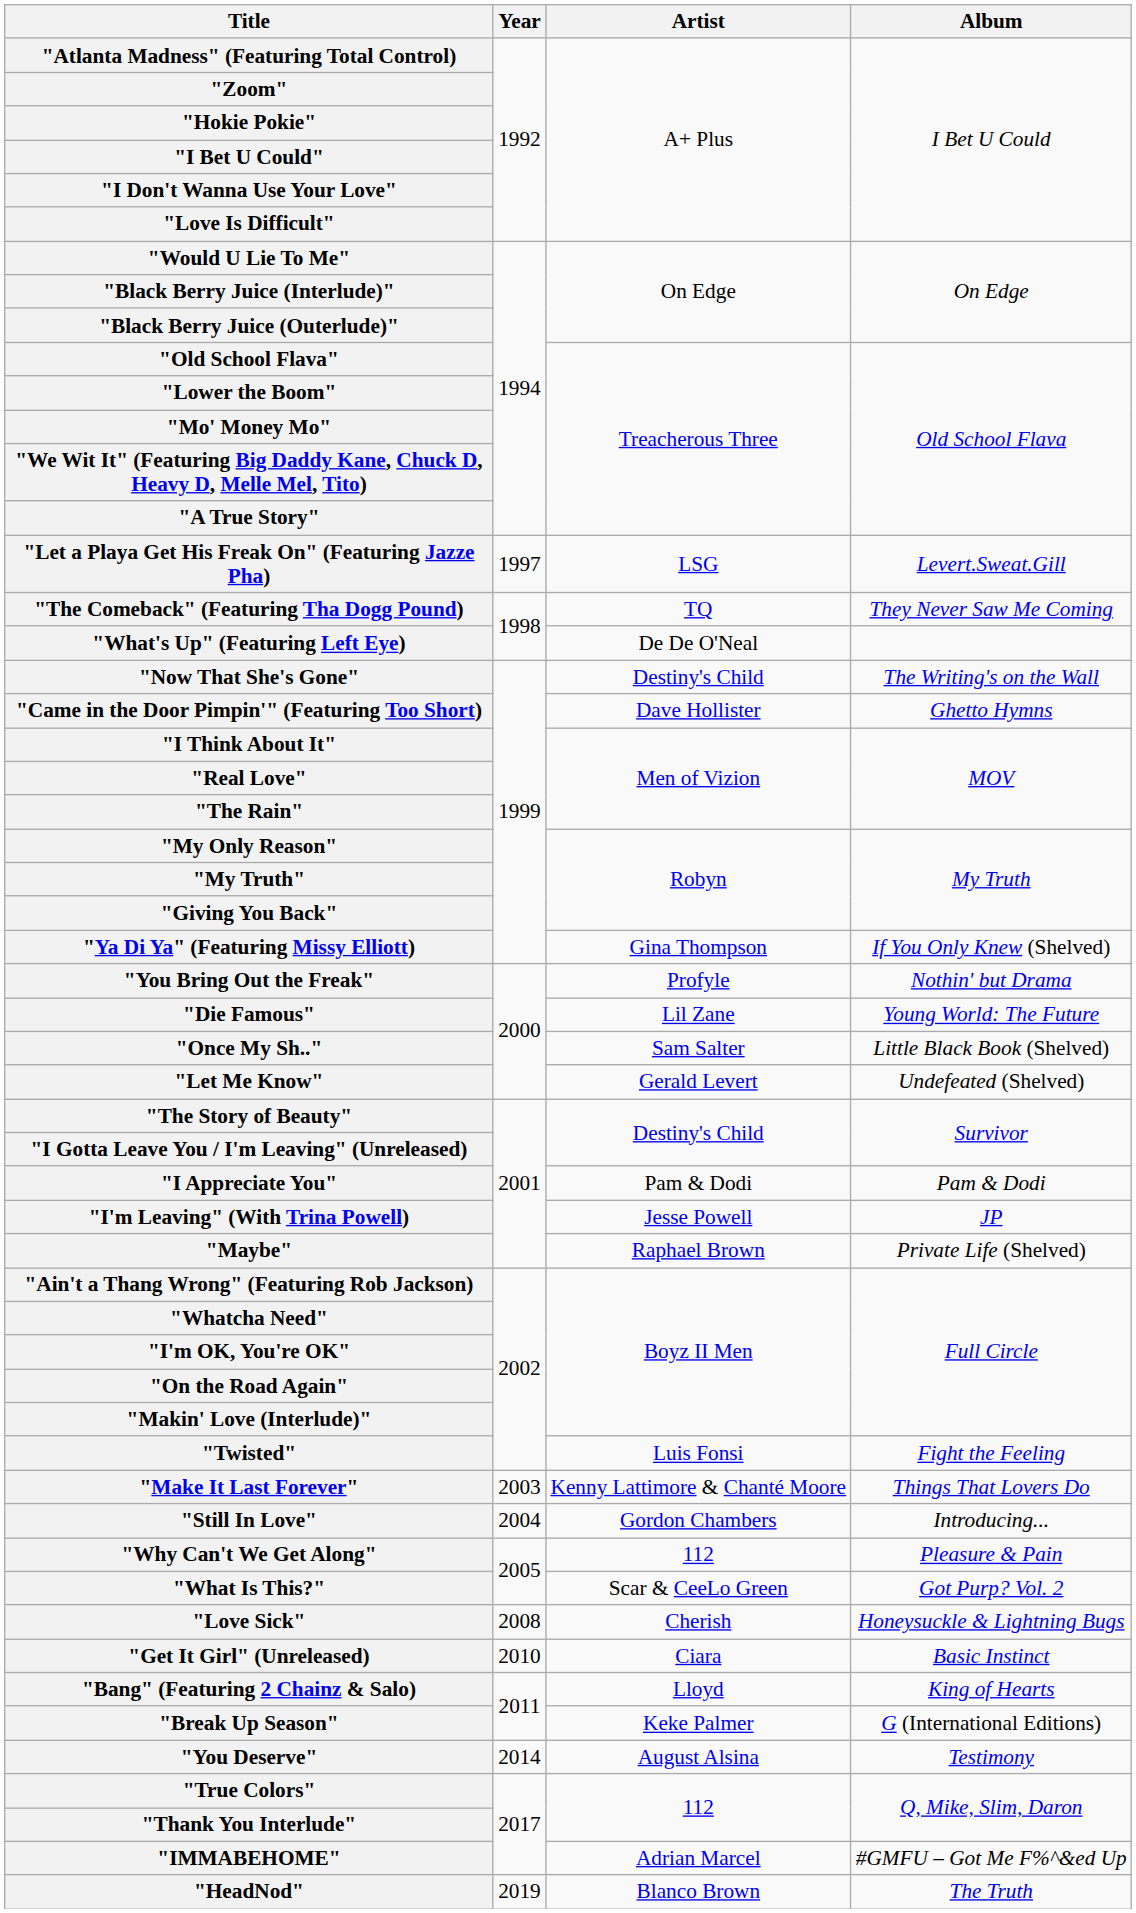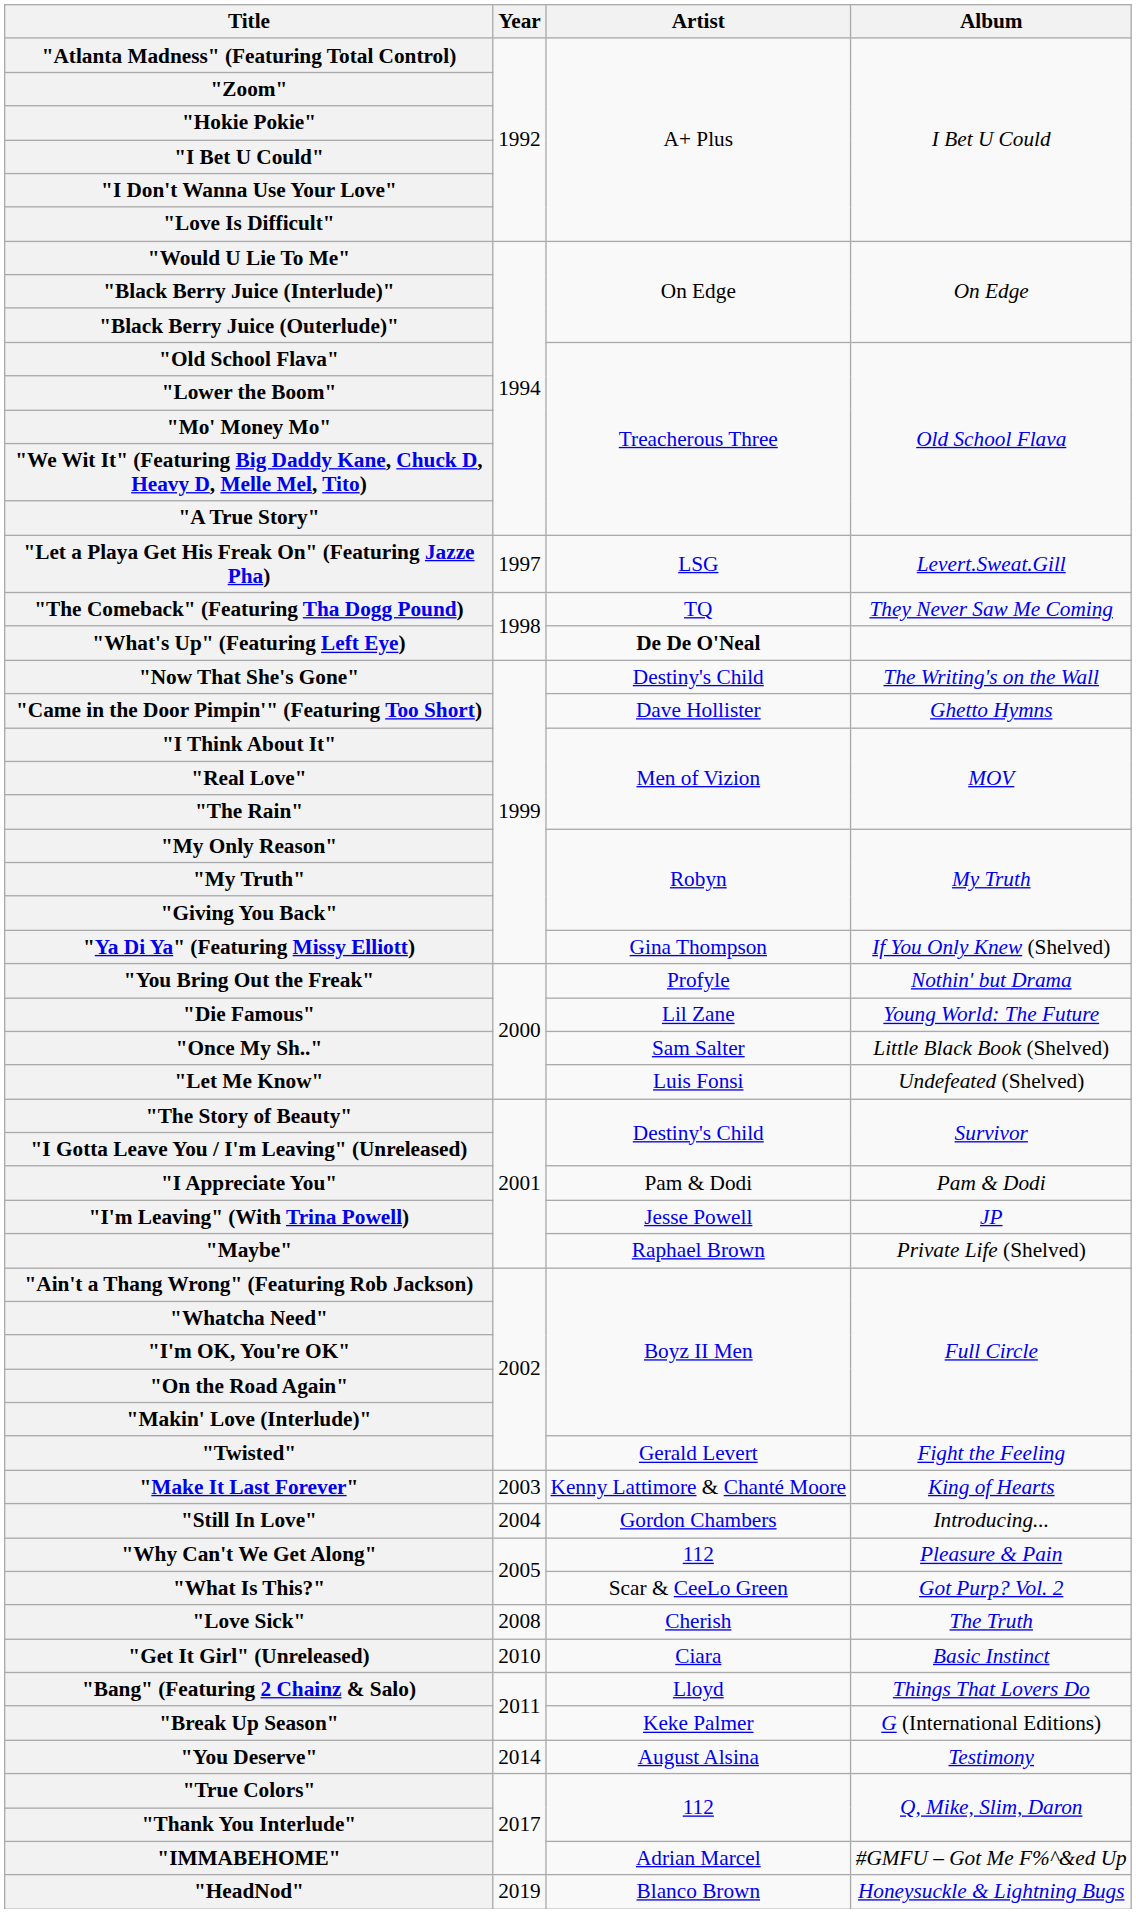(698, 642) normal -> (698, 642) bold
(698, 1081) Gerald Levert -> (698, 1081) Luis Fonsi
(698, 1452) Luis Fonsi -> (698, 1452) Gerald Levert
(991, 1486) Things That Lovers Do -> (991, 1486) King of Hearts
(991, 1621) Honeysuckle & Lightning Bugs -> (991, 1621) The Truth
(991, 1689) King of Hearts -> (991, 1689) Things That Lovers Do
(991, 1891) The Truth -> (991, 1891) Honeysuckle & Lightning Bugs
